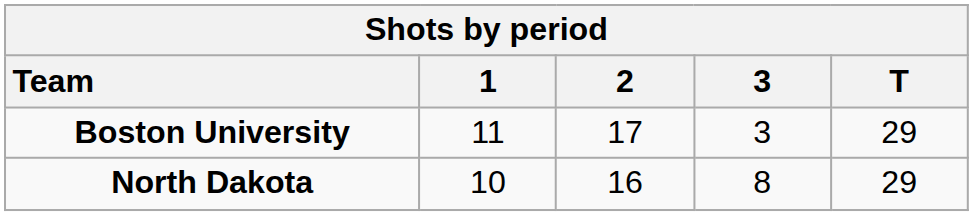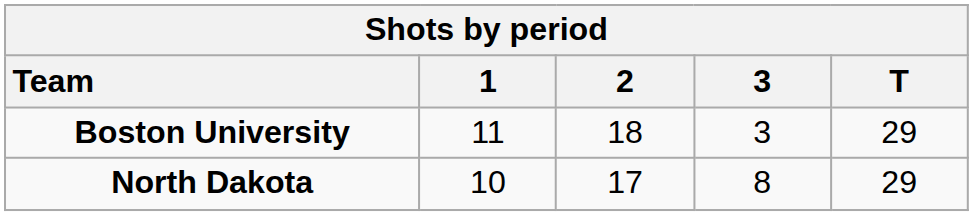(625, 132) 17 -> (625, 132) 18
(625, 183) 16 -> (625, 183) 17
